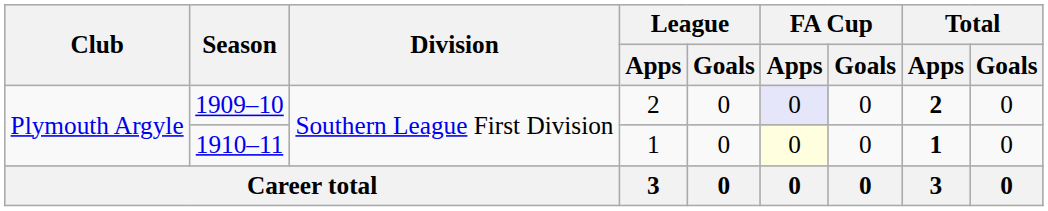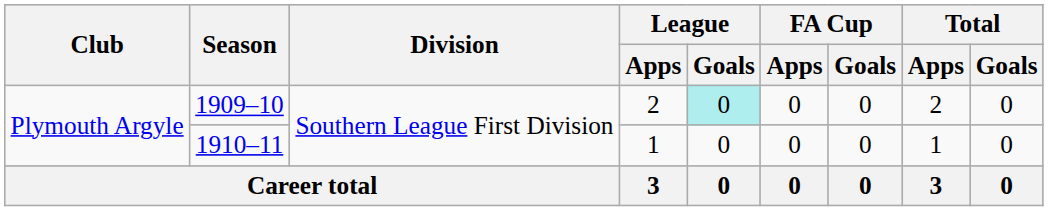(724, 104) no background -> (724, 104) paleturquoise background
(795, 104) lavender background -> (795, 104) no background
(936, 104) bold -> (936, 104) normal
(795, 144) lightyellow background -> (795, 144) no background
(936, 144) bold -> (936, 144) normal
